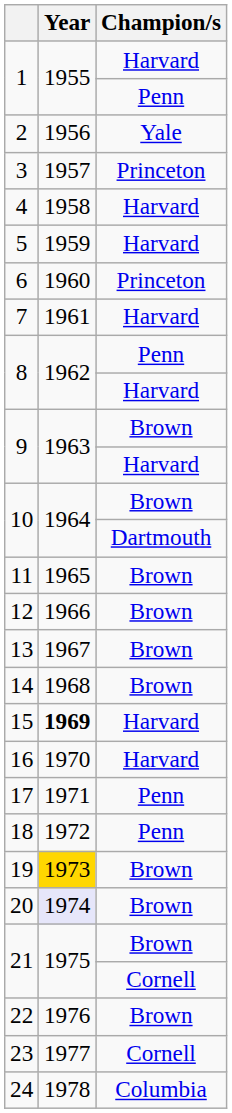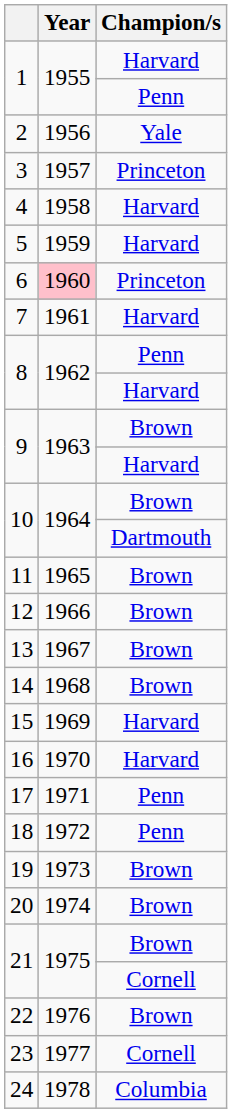(67, 280) no background -> (67, 280) pink background
(67, 721) bold -> (67, 721) normal
(67, 869) gold background -> (67, 869) no background
(67, 905) lavender background -> (67, 905) no background
